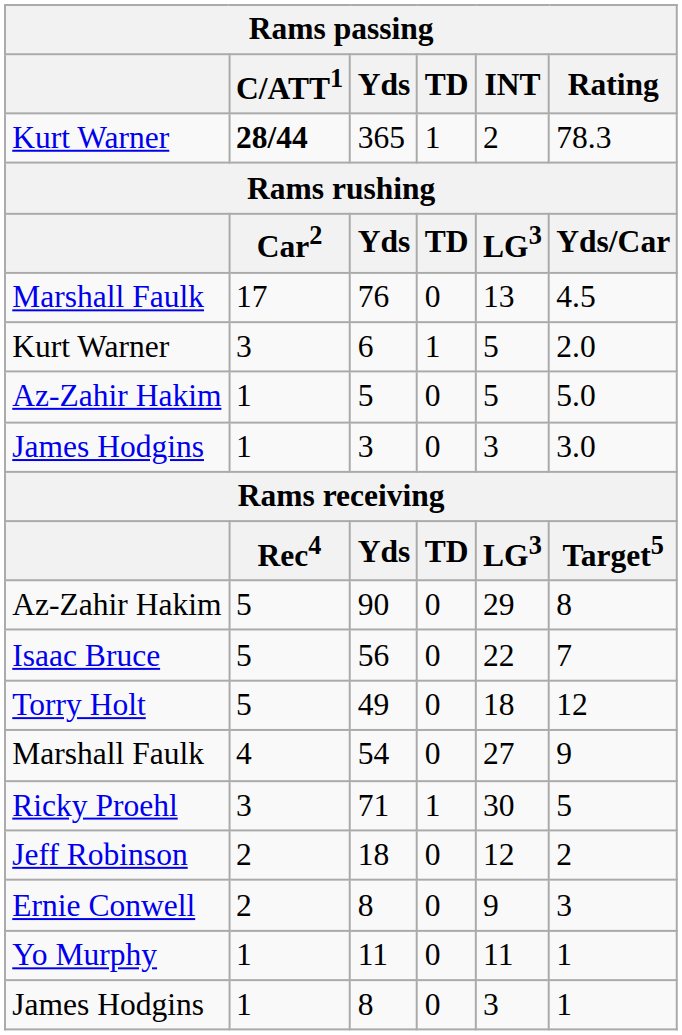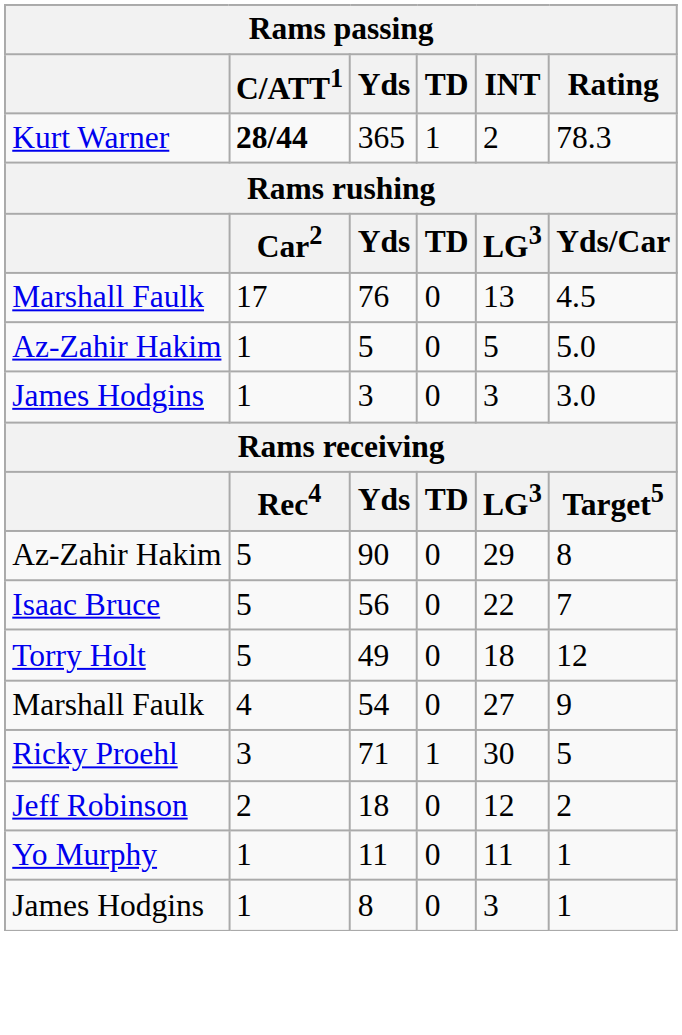- row: (91, 346)
- row: (104, 904)
